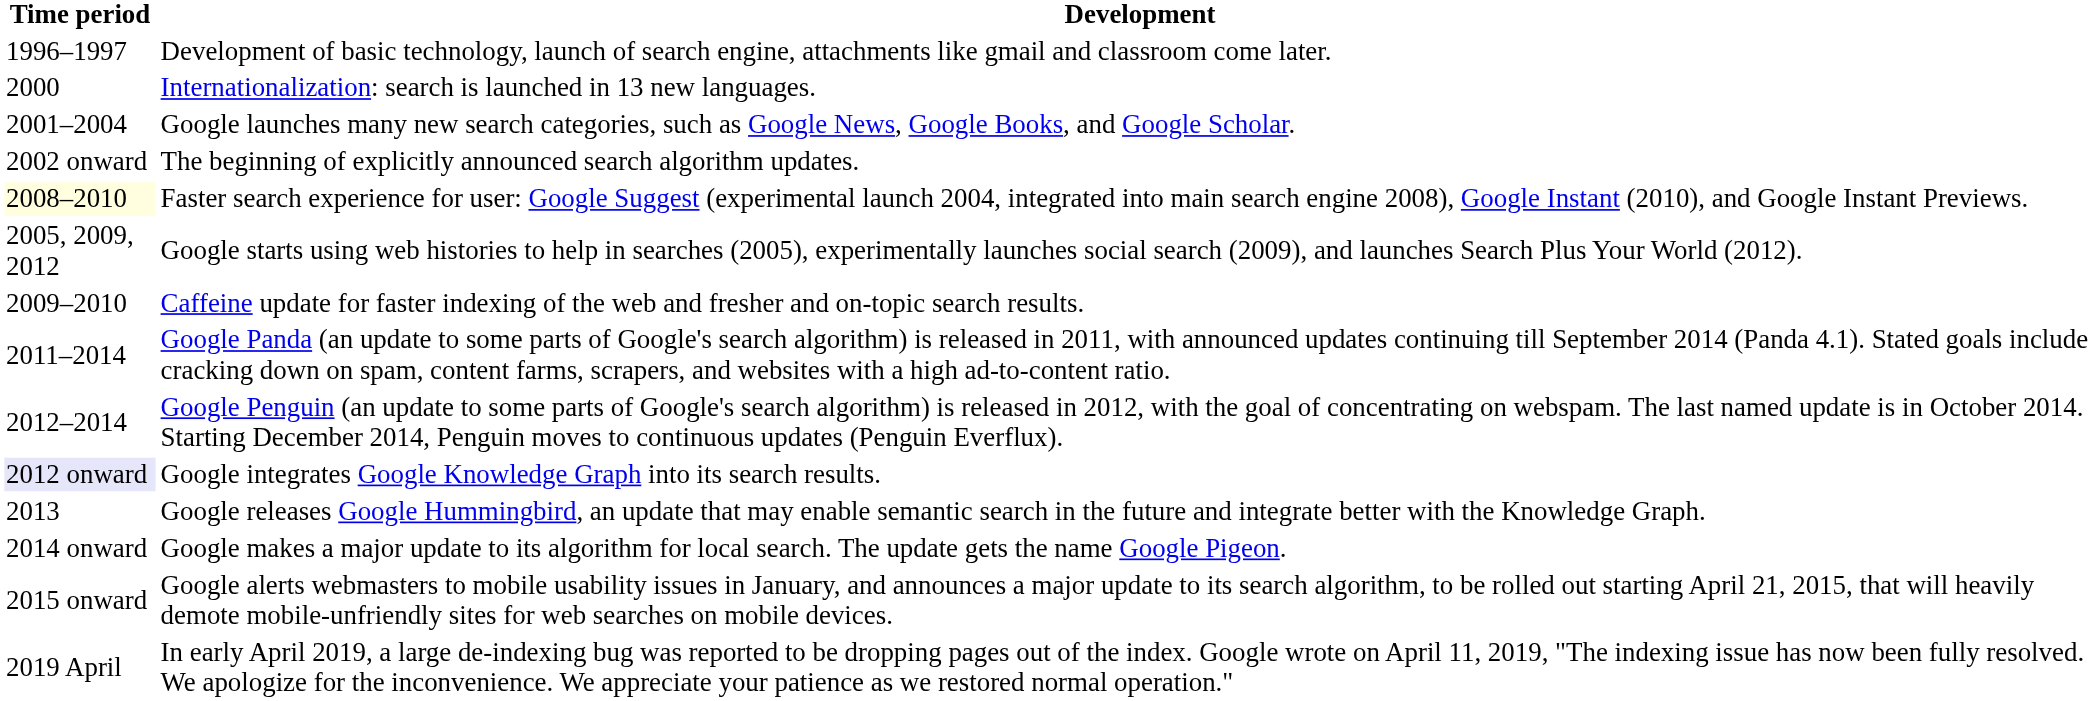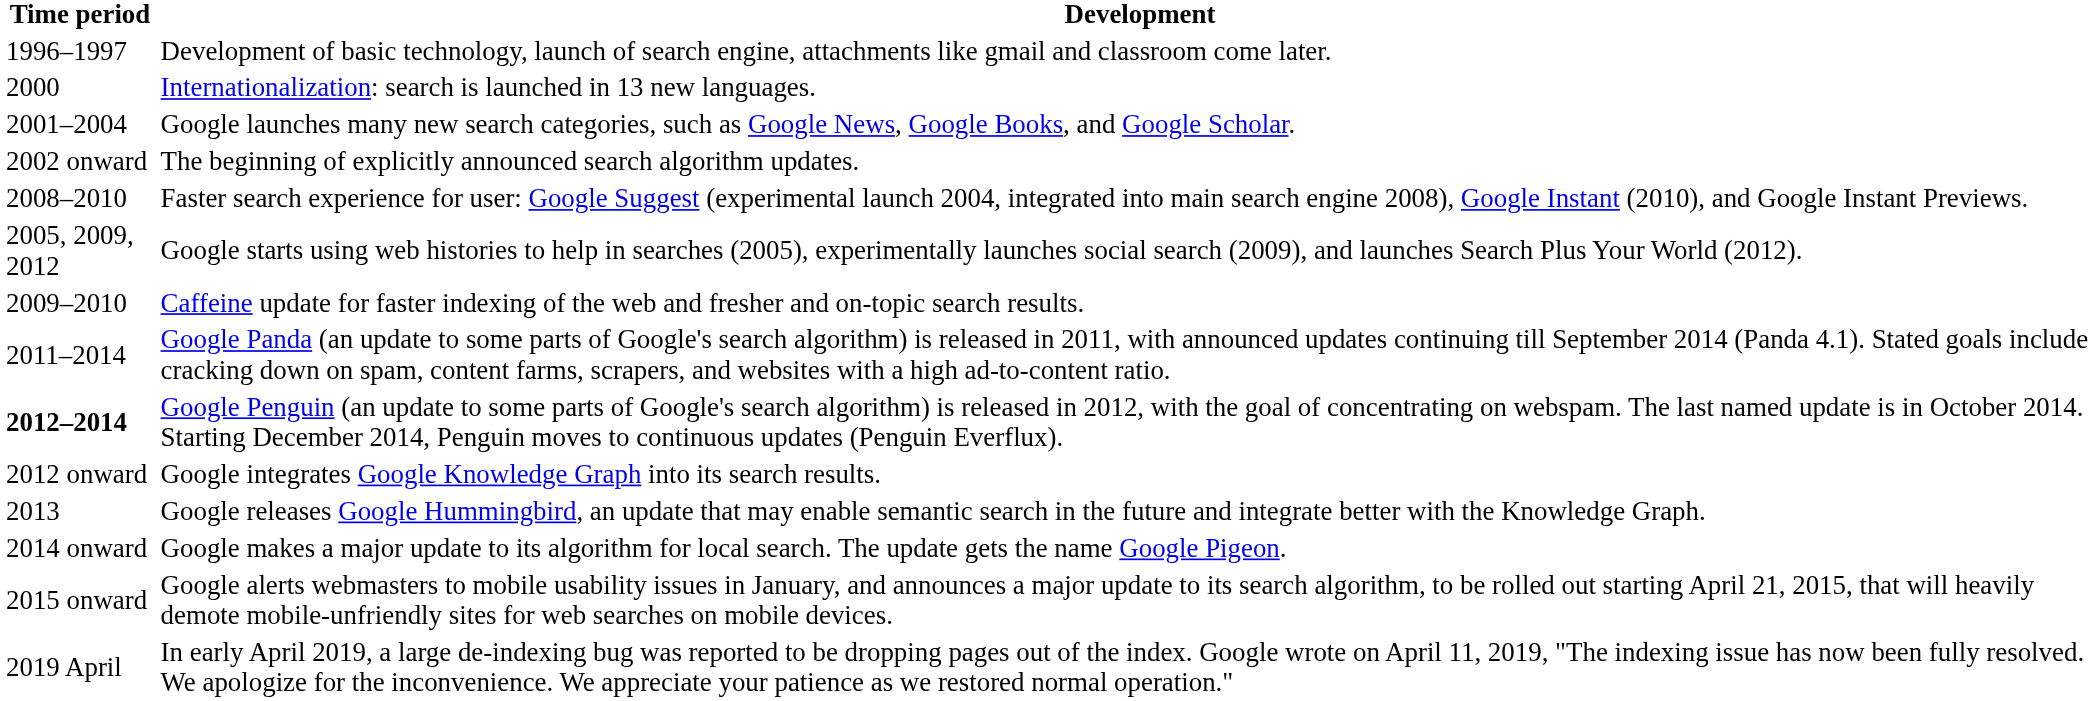(67, 198) lightyellow background -> (67, 198) no background
(67, 422) normal -> (67, 422) bold
(77, 474) lavender background -> (77, 474) no background
